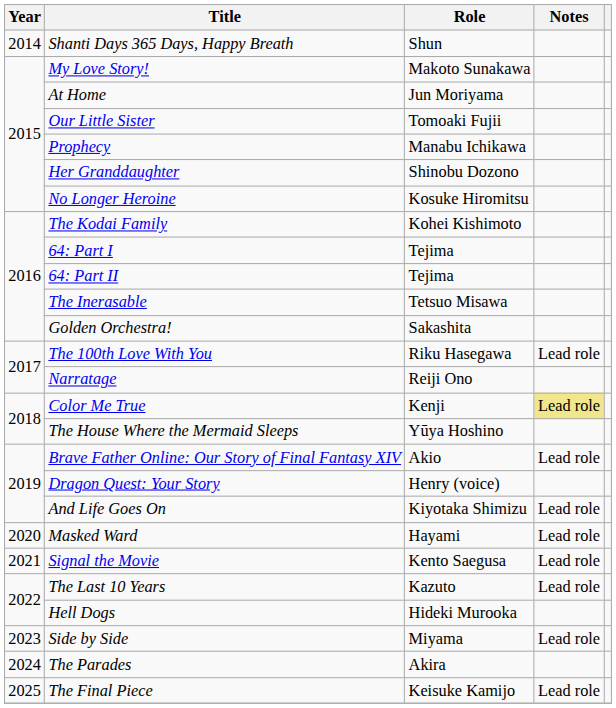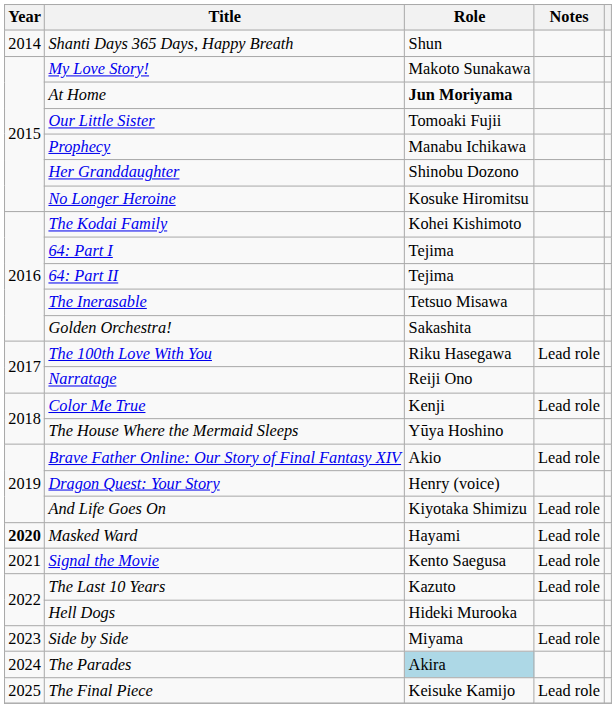(456, 95) normal -> (460, 95) bold
(569, 405) khaki background -> (569, 405) no background
(25, 535) normal -> (25, 535) bold
(427, 664) no background -> (427, 664) lightblue background
